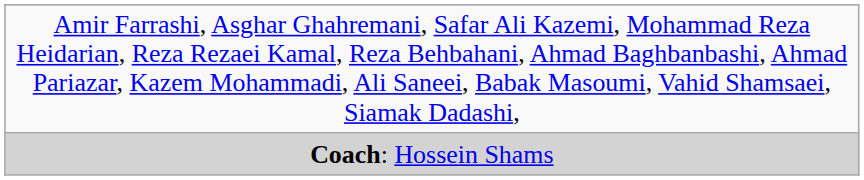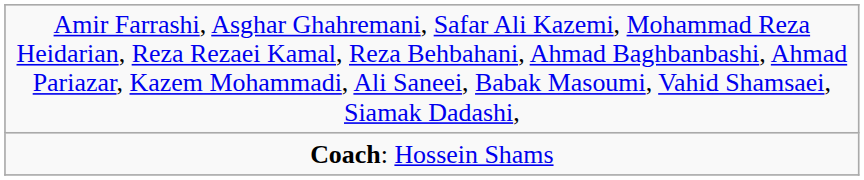(432, 153) lightgrey background -> (432, 153) no background
